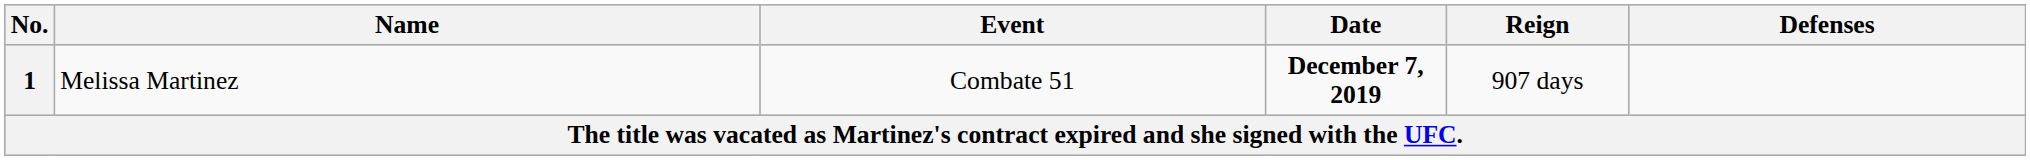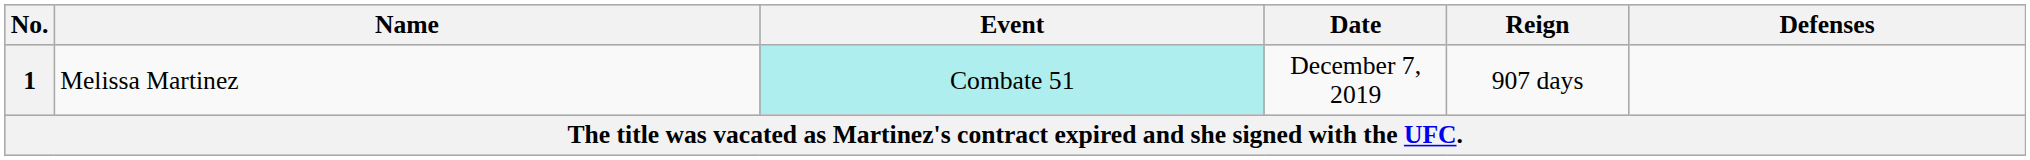(1012, 79) no background -> (1012, 79) paleturquoise background
(1356, 79) bold -> (1356, 79) normal
